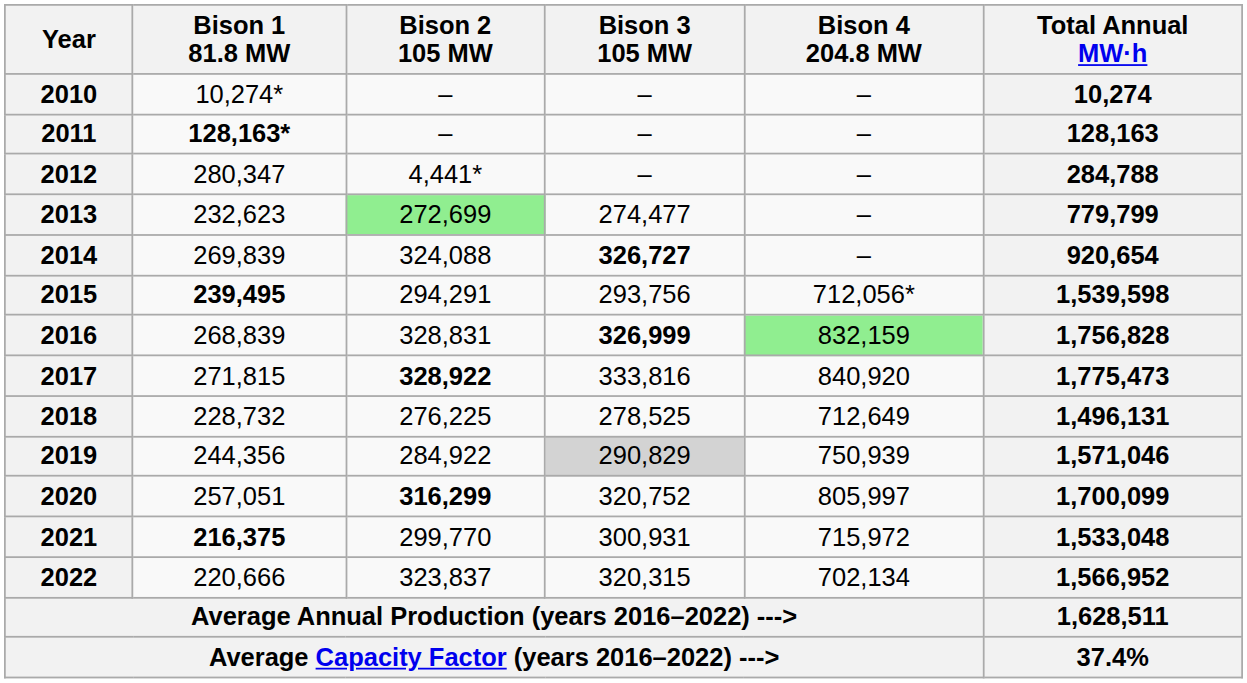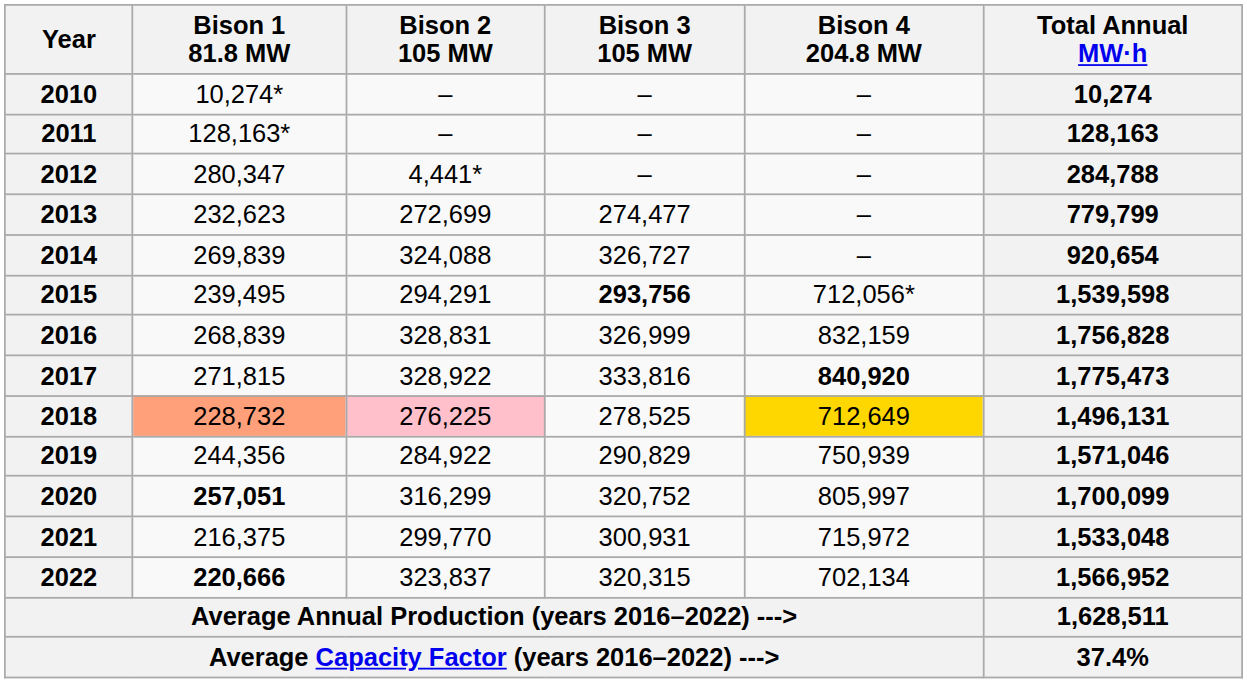(239, 134) bold -> (239, 134) normal
(445, 215) lightgreen background -> (445, 215) no background
(645, 255) bold -> (645, 255) normal
(239, 295) bold -> (239, 295) normal
(645, 295) normal -> (645, 295) bold
(645, 336) bold -> (645, 336) normal
(864, 336) lightgreen background -> (864, 336) no background
(445, 376) bold -> (445, 376) normal
(864, 376) normal -> (864, 376) bold
(239, 416) no background -> (239, 416) lightsalmon background
(445, 416) no background -> (445, 416) pink background
(864, 416) no background -> (864, 416) gold background
(645, 456) lightgrey background -> (645, 456) no background
(239, 497) normal -> (239, 497) bold
(445, 497) bold -> (445, 497) normal
(239, 537) bold -> (239, 537) normal
(239, 577) normal -> (239, 577) bold
